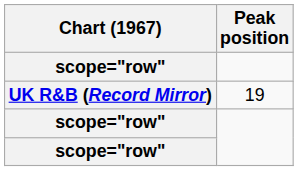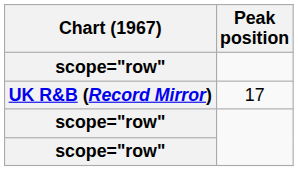(255, 94) 19 -> (255, 94) 17
